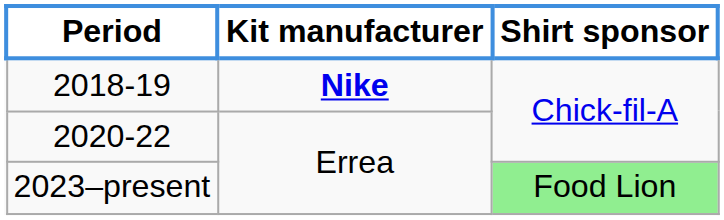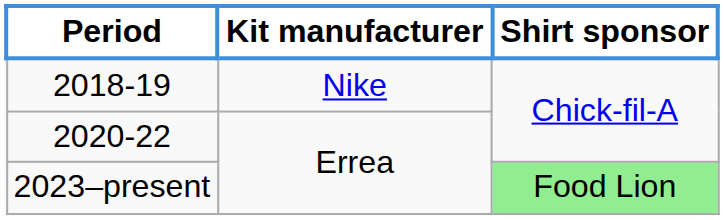(355, 85) bold -> (355, 85) normal
